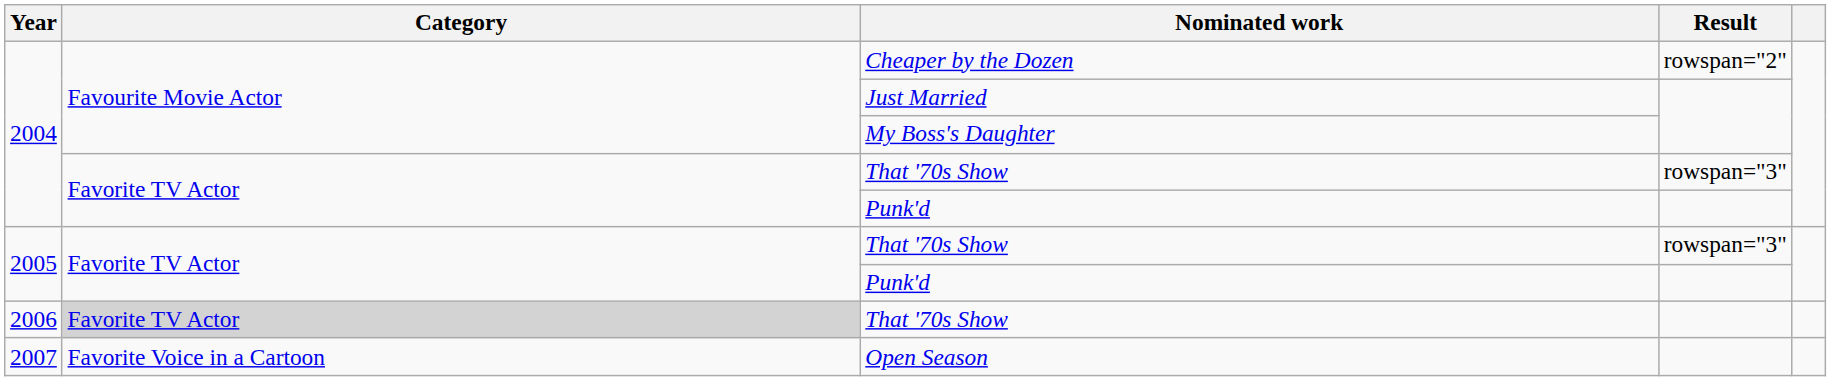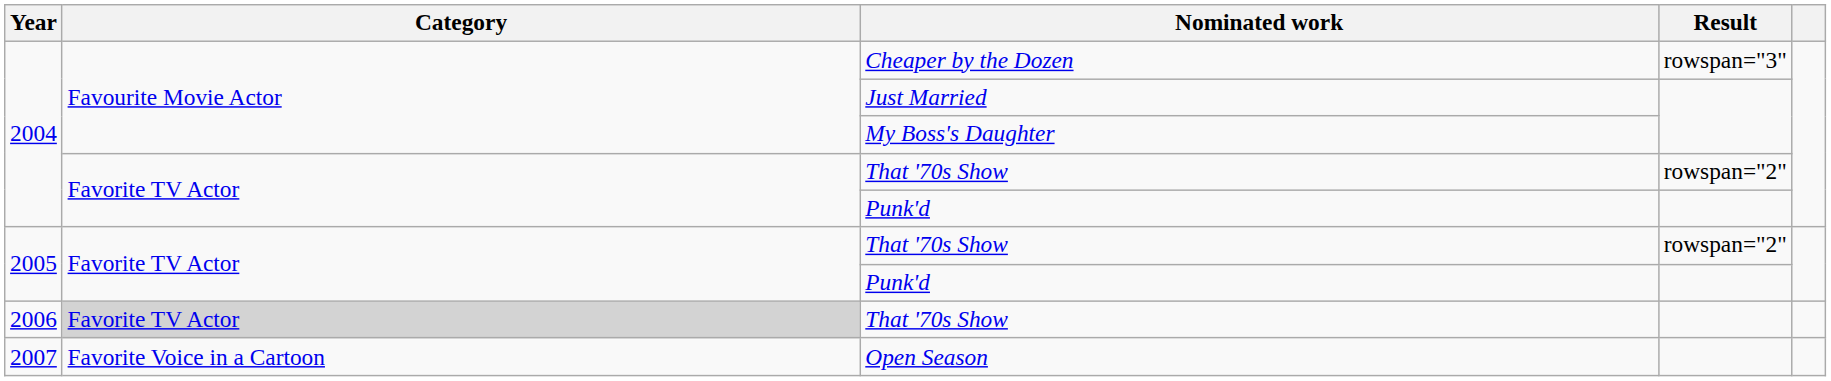(1725, 60) rowspan="2" -> (1725, 60) rowspan="3"
(1725, 171) rowspan="3" -> (1725, 171) rowspan="2"
(1725, 245) rowspan="3" -> (1725, 245) rowspan="2"
